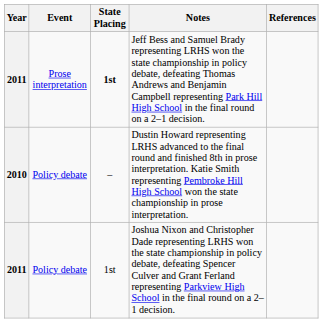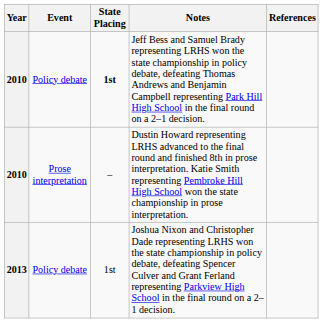(17, 79) 2011 -> (17, 79) 2010
(60, 79) Prose interpretation -> (60, 79) Policy debate
(60, 174) Policy debate -> (60, 174) Prose interpretation
(17, 270) 2011 -> (17, 270) 2013
